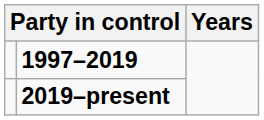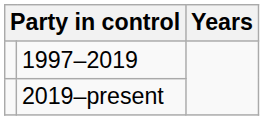(80, 59) bold -> (80, 59) normal
(96, 96) bold -> (93, 96) normal
